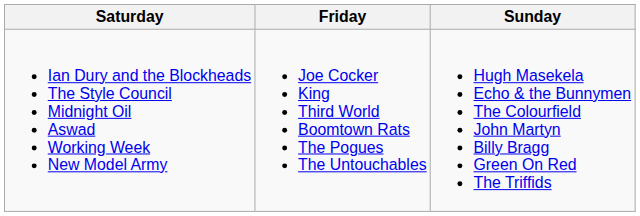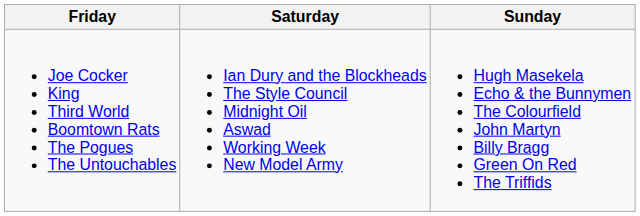columns swapped: (343, 17) <-> (130, 17)
